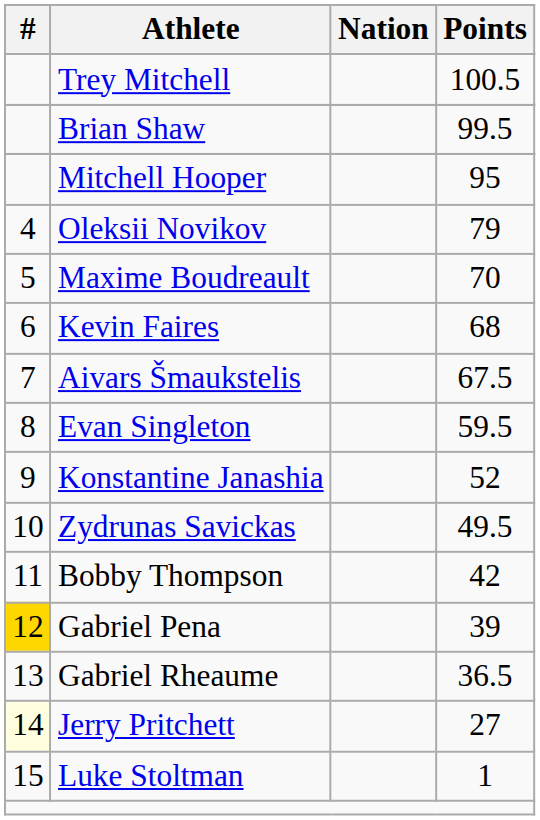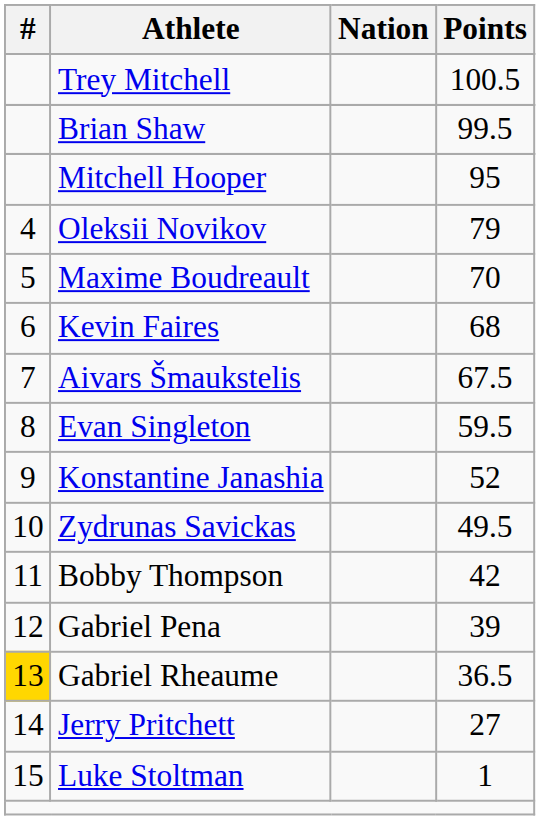(28, 626) gold background -> (28, 626) no background
(28, 675) no background -> (28, 675) gold background
(28, 725) lightyellow background -> (28, 725) no background
